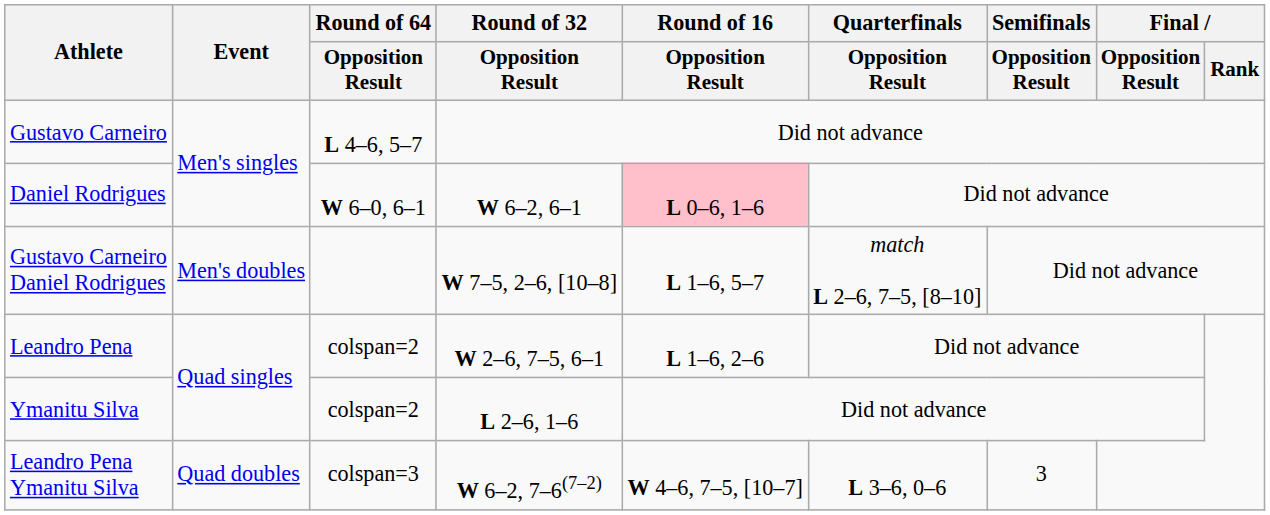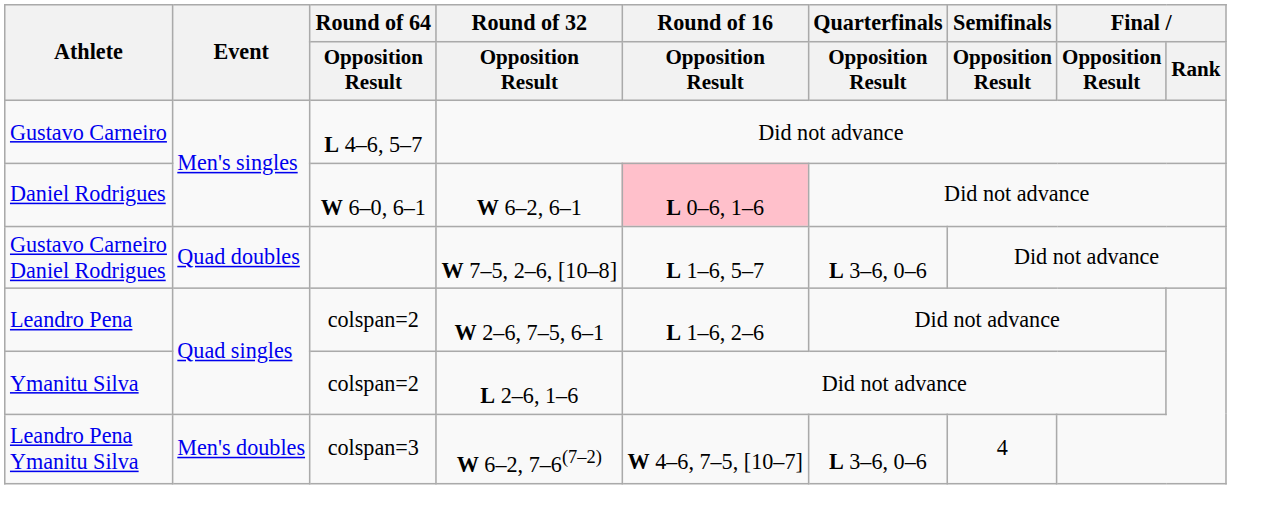(241, 270) Men's doubles -> (239, 257) Quad doubles
(897, 270) match L 2–6, 7–5, [8–10] -> (878, 270) L 3–6, 0–6
(239, 474) Quad doubles -> (241, 448) Men's doubles
(1041, 474) 3 -> (1002, 448) 4
